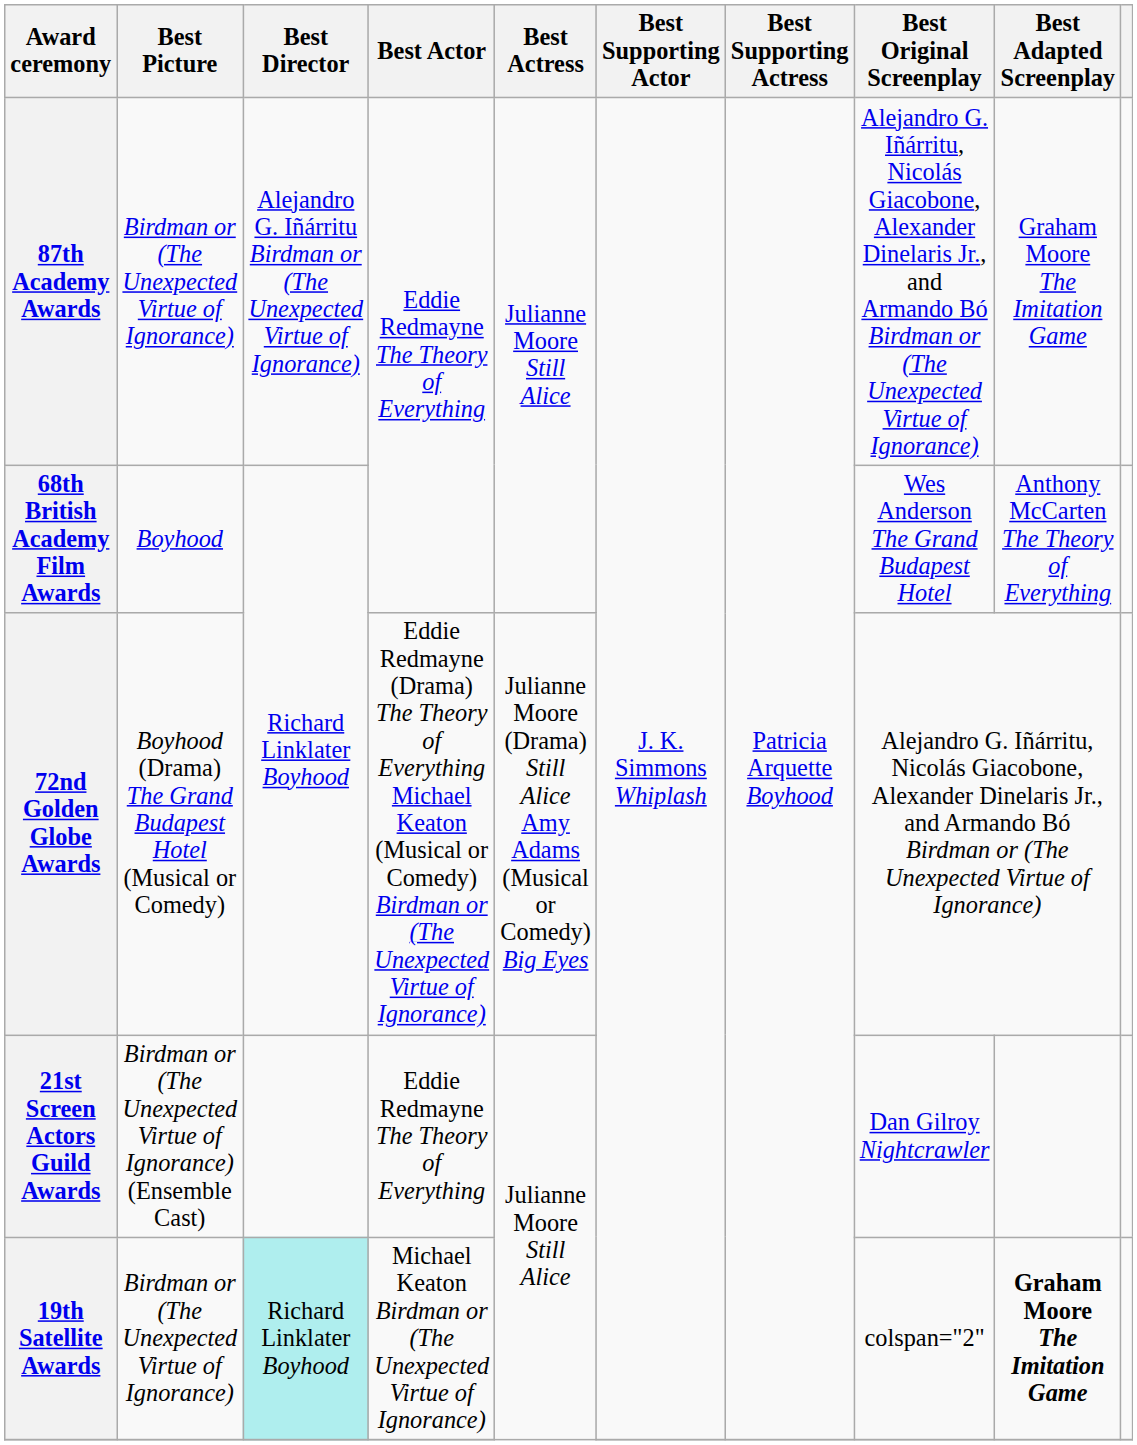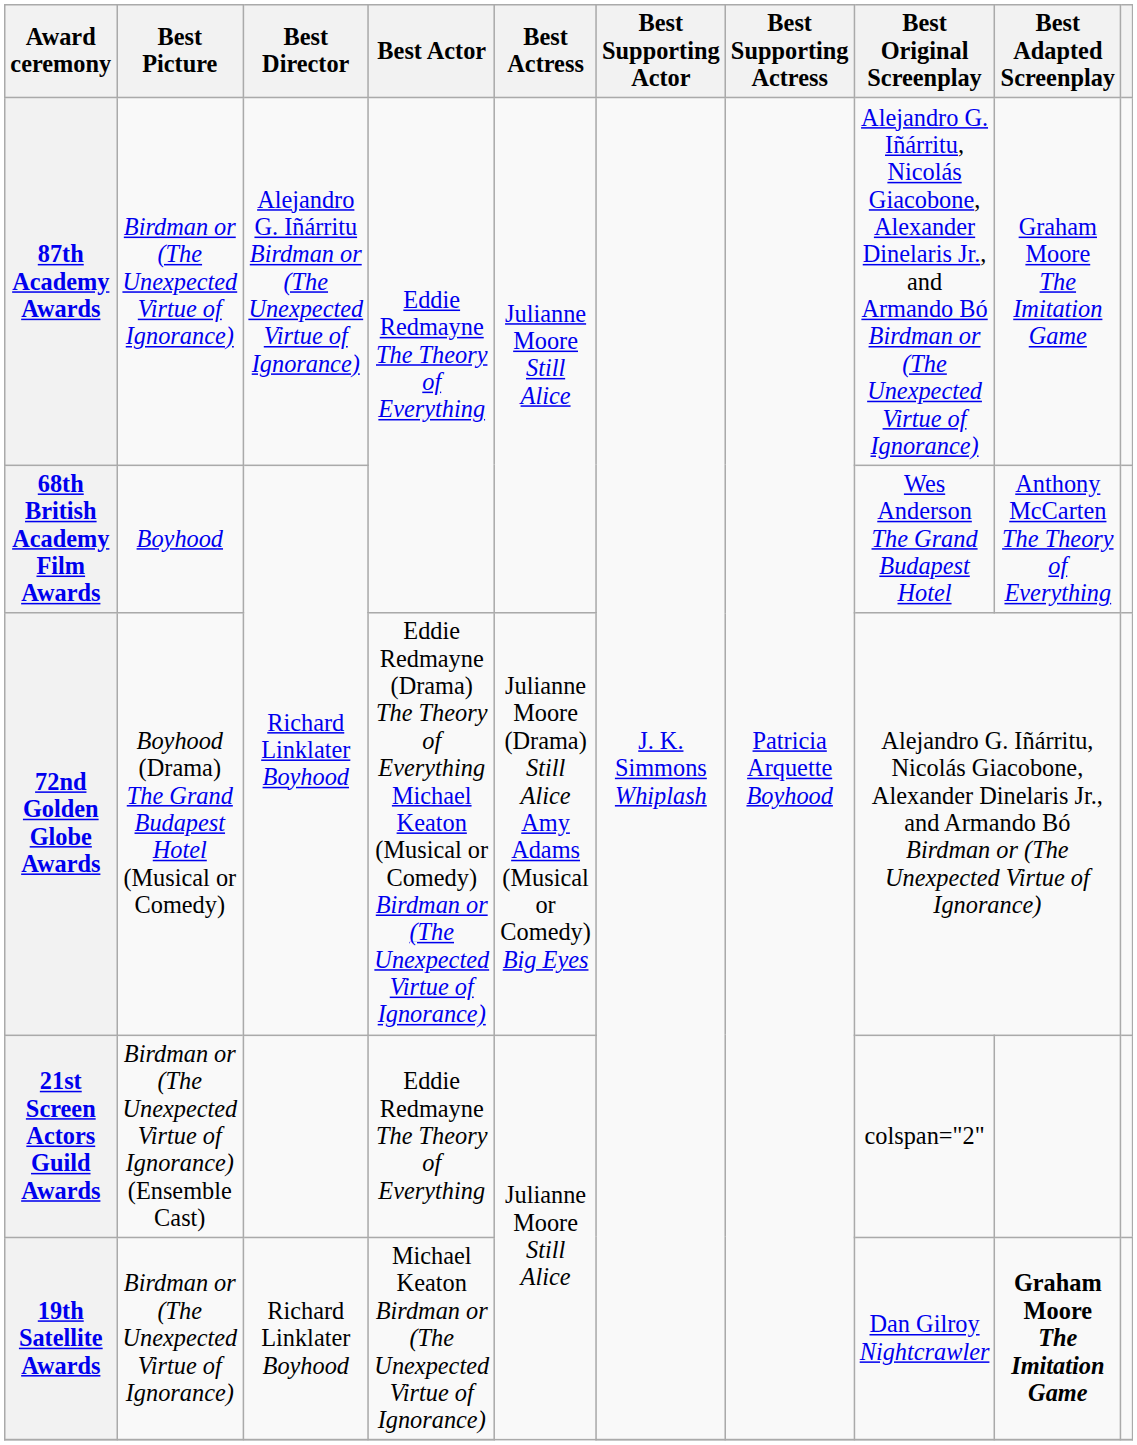(925, 1135) Dan Gilroy Nightcrawler -> (925, 1135) colspan="2"
(306, 1338) paleturquoise background -> (306, 1338) no background
(925, 1338) colspan="2" -> (925, 1338) Dan Gilroy Nightcrawler
